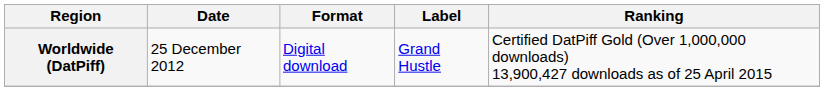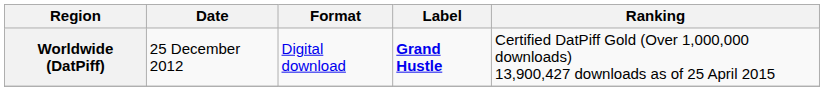(420, 57) normal -> (419, 57) bold
